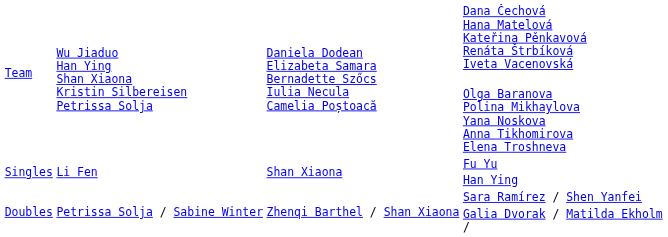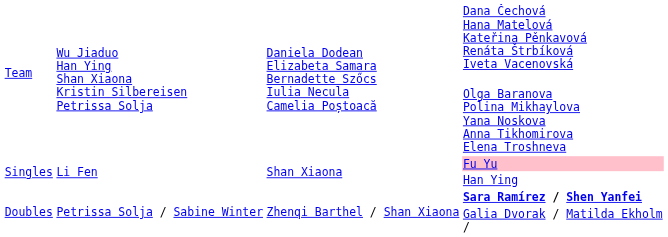(480, 164) no background -> (480, 164) pink background
(552, 197) normal -> (552, 197) bold
